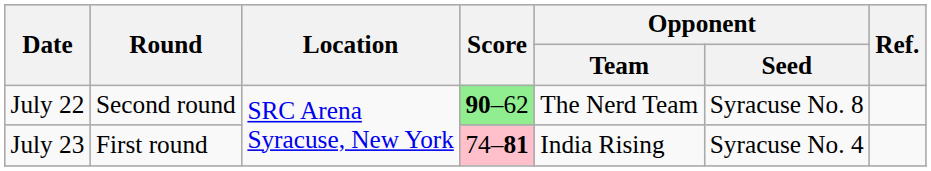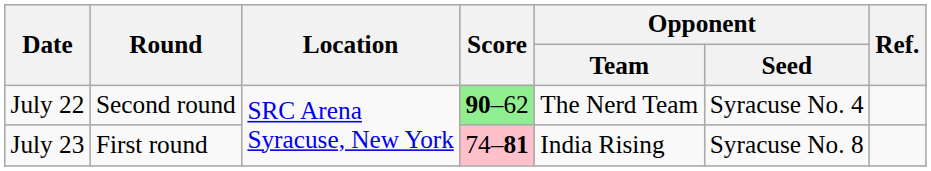(787, 104) Syracuse No. 8 -> (787, 104) Syracuse No. 4
(787, 144) Syracuse No. 4 -> (787, 144) Syracuse No. 8
